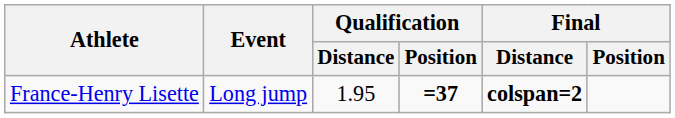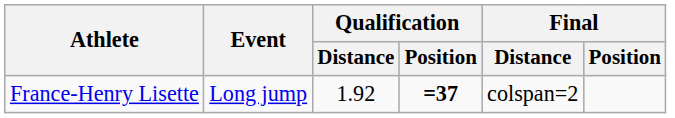(356, 94) 1.95 -> (356, 94) 1.92
(535, 94) bold -> (533, 94) normal
